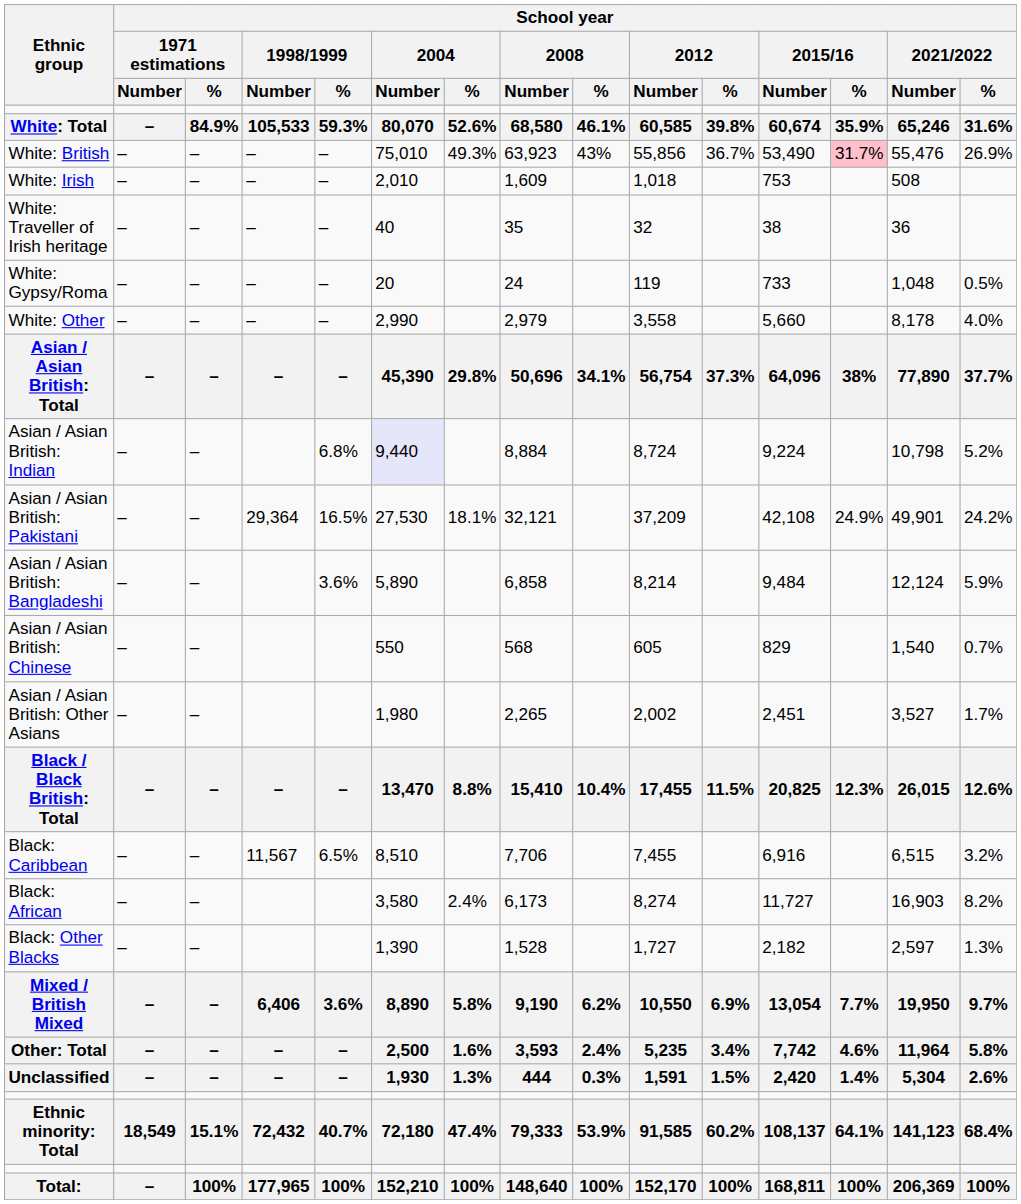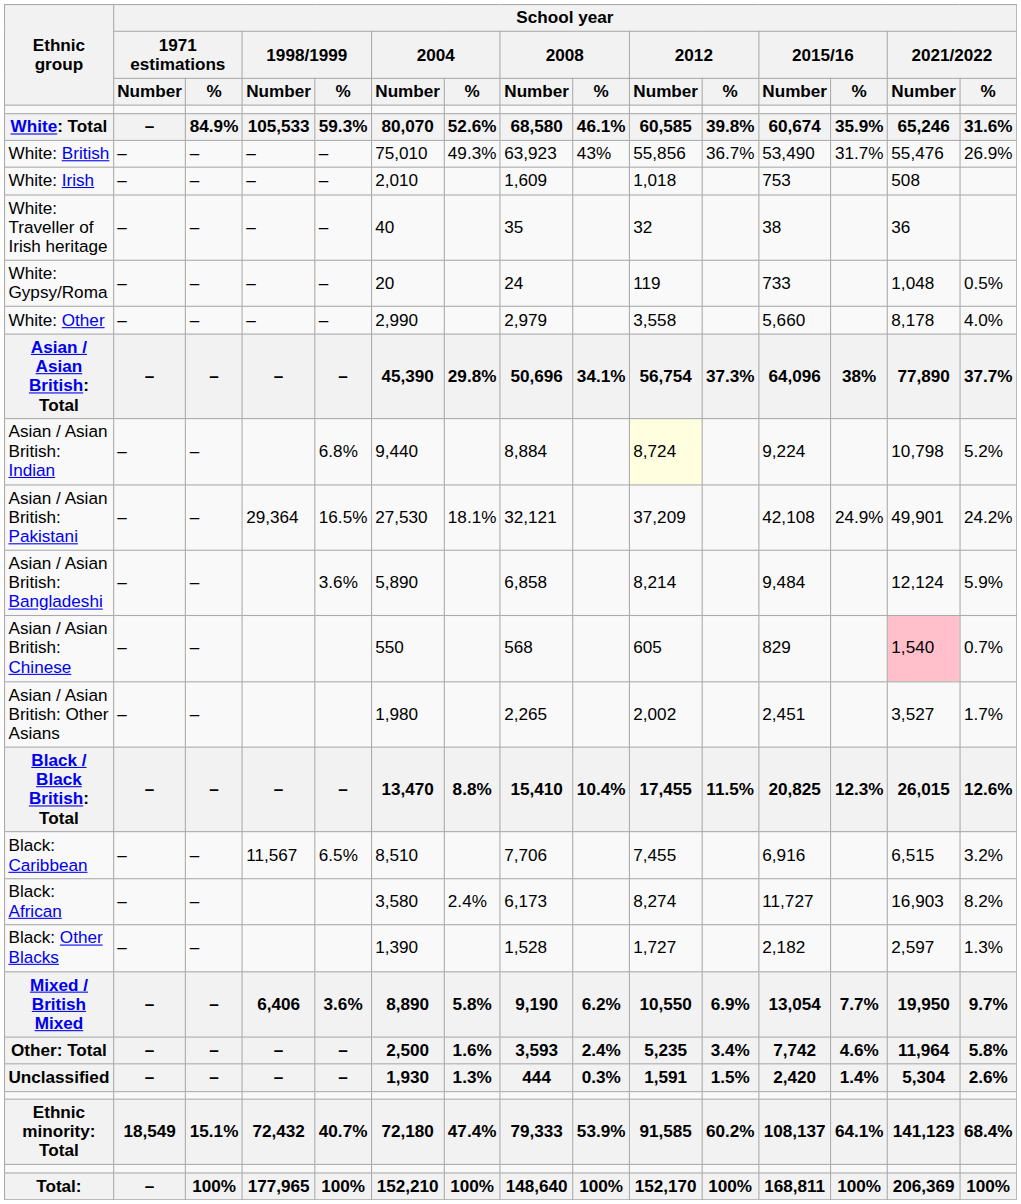(859, 153) pink background -> (859, 153) no background
(397, 451) lavender background -> (397, 451) no background
(655, 451) no background -> (655, 451) lightyellow background
(913, 648) no background -> (913, 648) pink background
